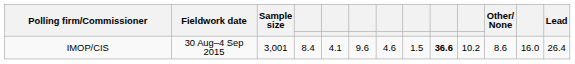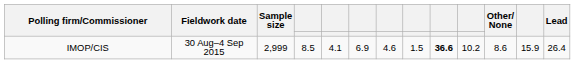(276, 48) 3,001 -> (276, 48) 2,999
(308, 48) 8.4 -> (308, 48) 8.5
(362, 48) 9.6 -> (362, 48) 6.9
(530, 48) 16.0 -> (530, 48) 15.9
